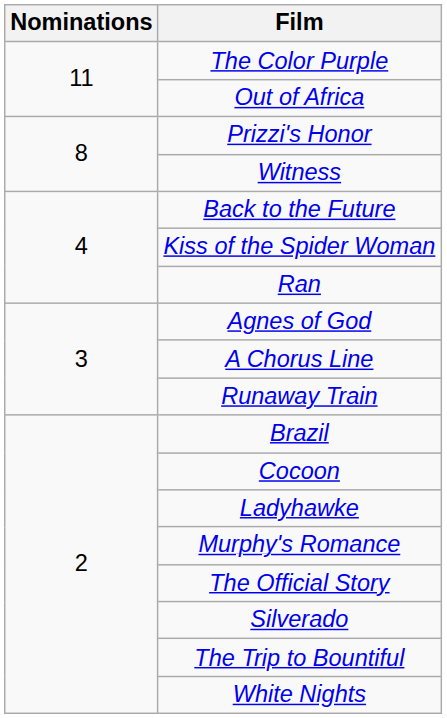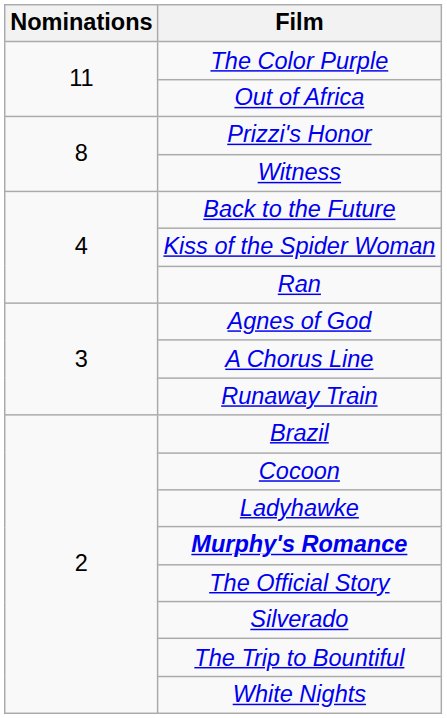(299, 545) normal -> (299, 545) bold
